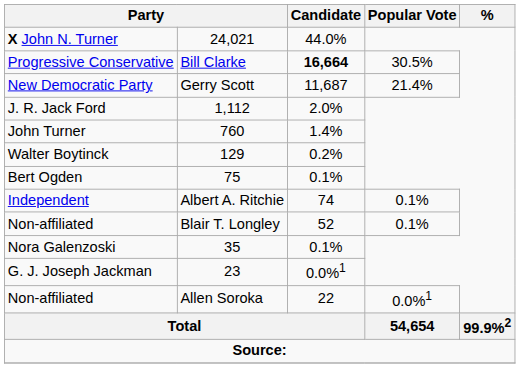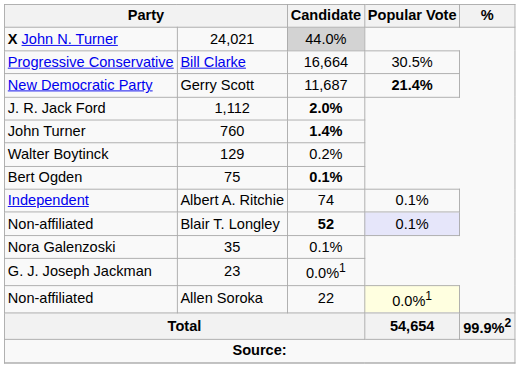(326, 39) no background -> (326, 39) lightgrey background
(326, 62) bold -> (326, 62) normal
(412, 85) normal -> (412, 85) bold
(326, 108) normal -> (326, 108) bold
(326, 131) normal -> (326, 131) bold
(326, 177) normal -> (326, 177) bold
(326, 223) normal -> (326, 223) bold
(412, 223) no background -> (412, 223) lavender background
(412, 299) no background -> (412, 299) lightyellow background
